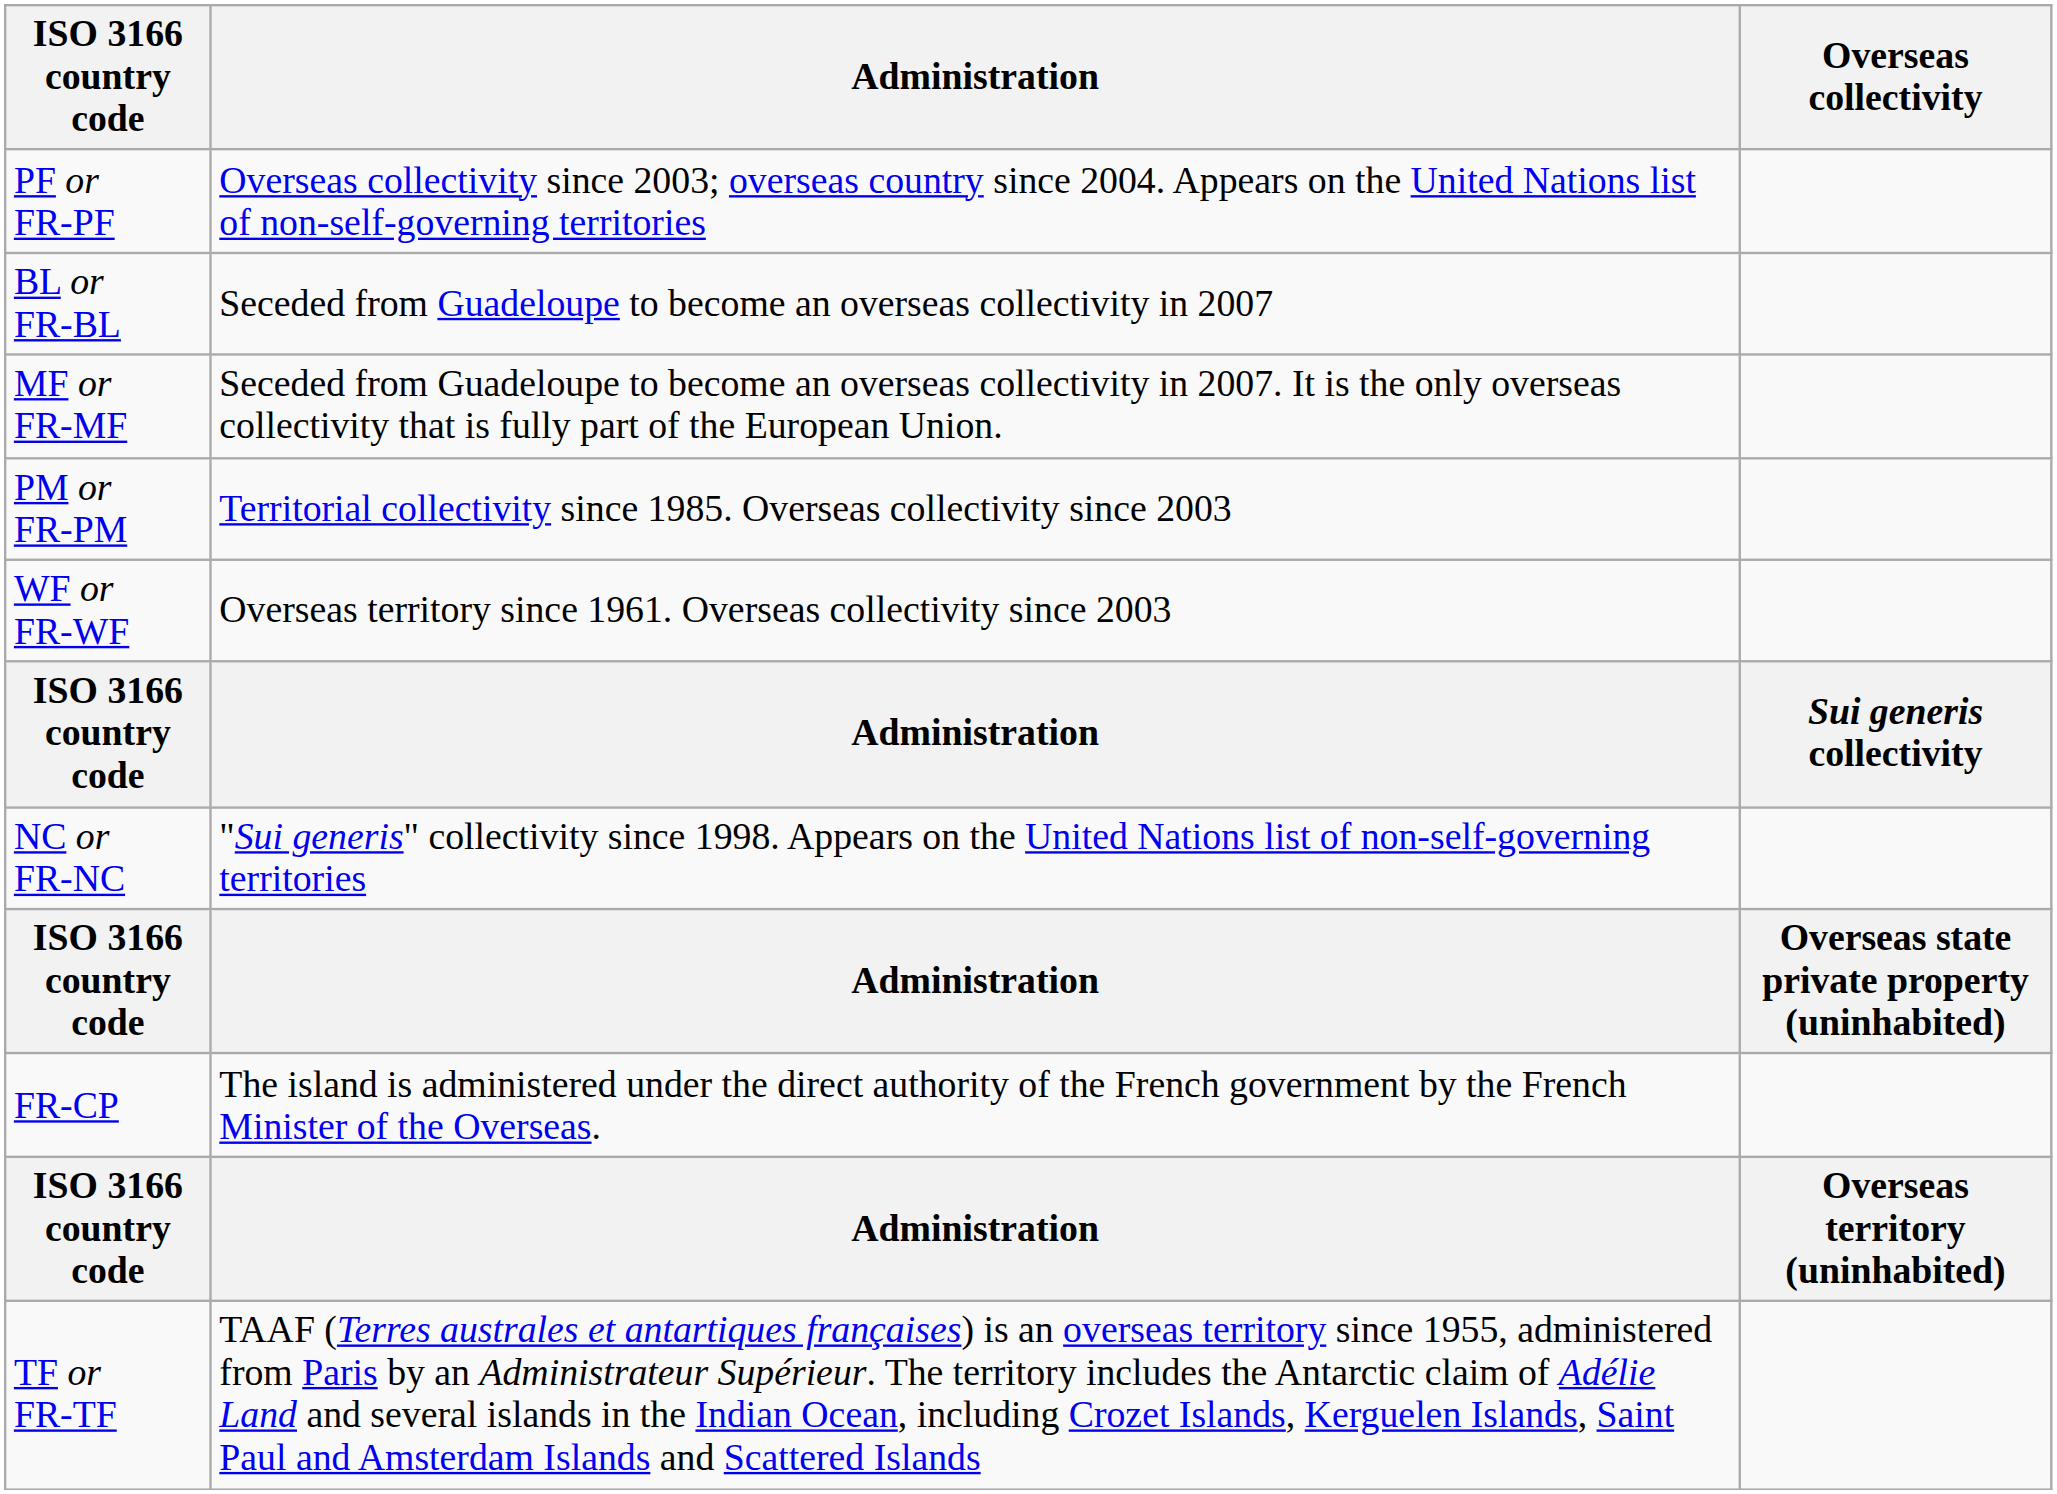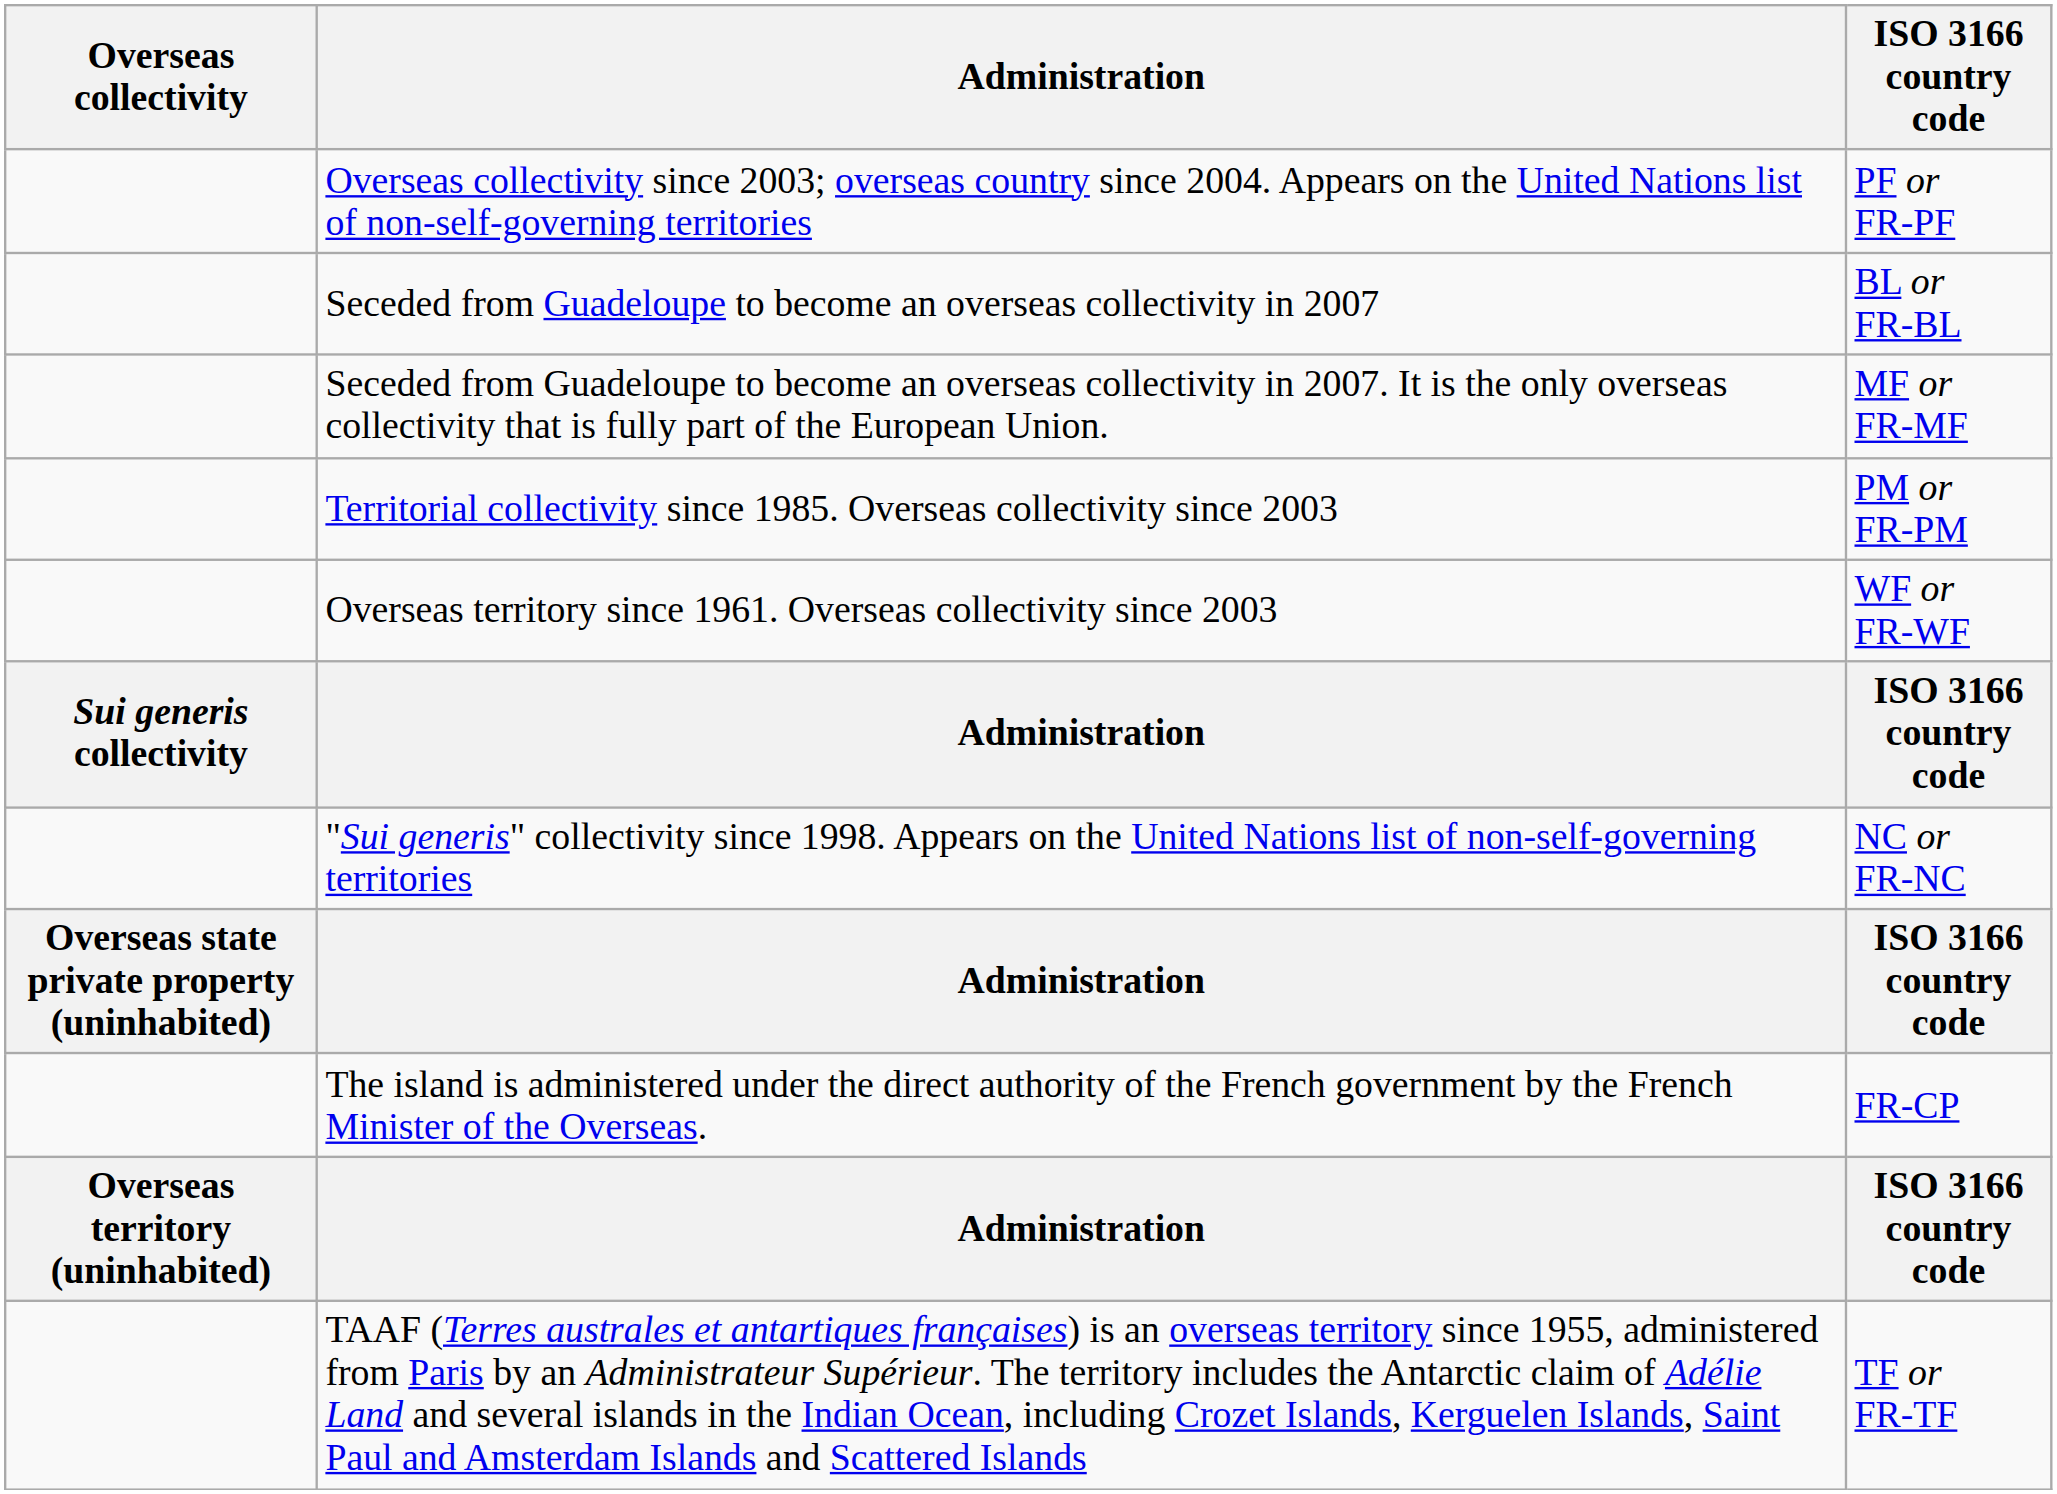columns swapped: (1896, 76) <-> (108, 76)
